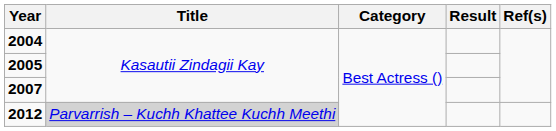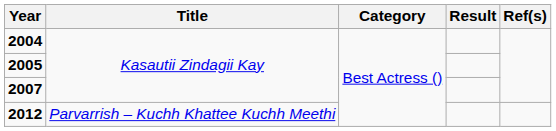(192, 114) lightgrey background -> (192, 114) no background
